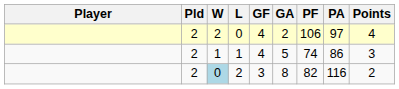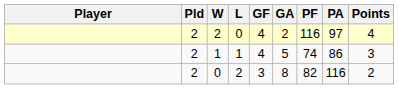(310, 34) 106 -> (310, 34) 116
(218, 73) lightblue background -> (218, 73) no background
